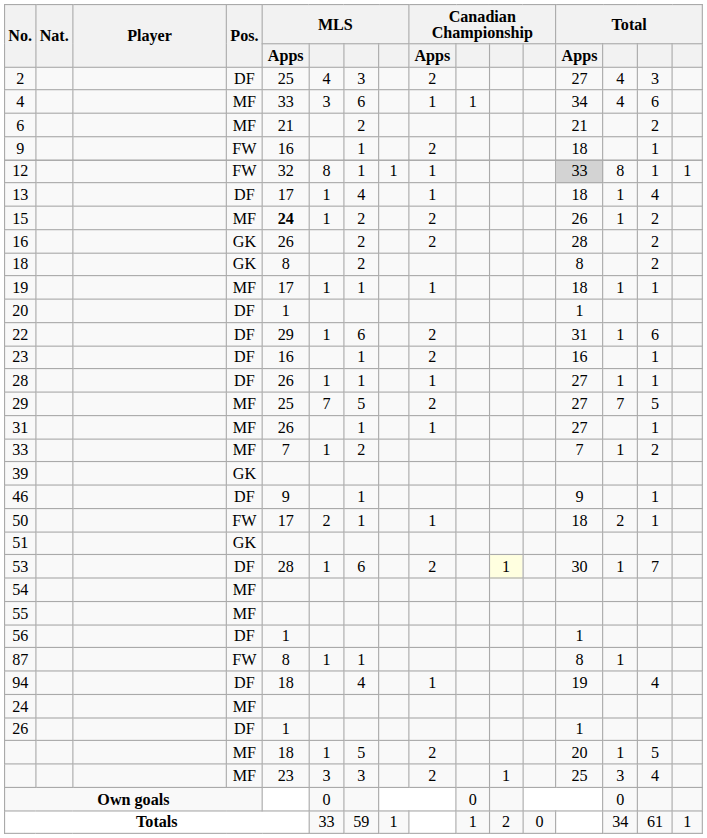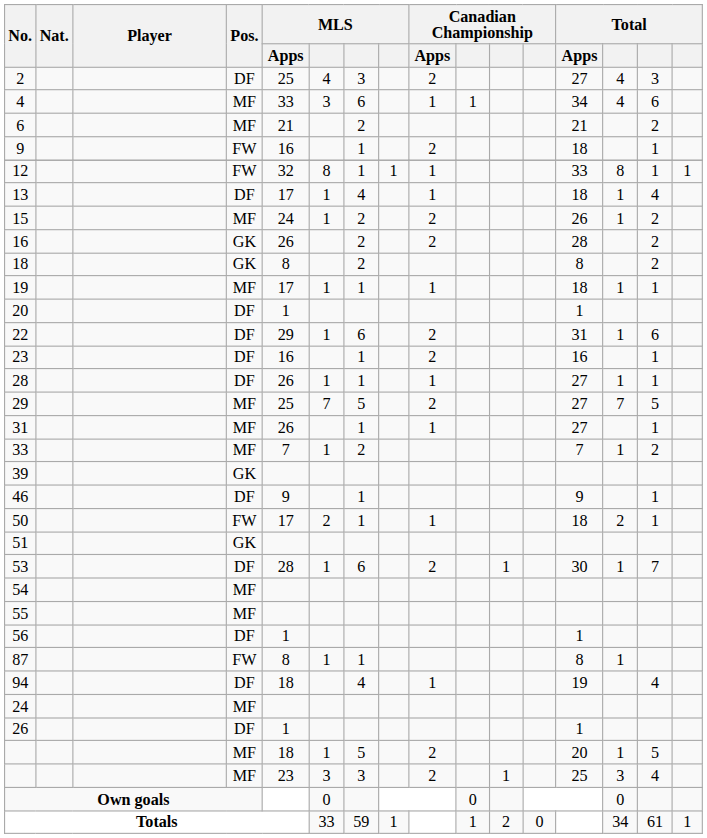(580, 172) lightgrey background -> (580, 172) no background
(286, 218) bold -> (286, 218) normal
(506, 567) lightyellow background -> (506, 567) no background
